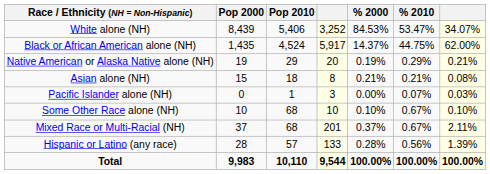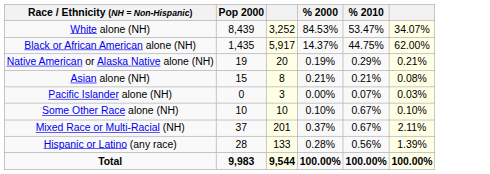- column: (292, 12)
